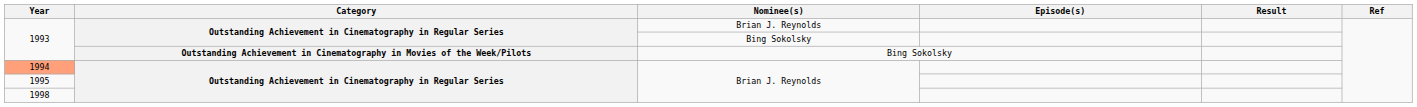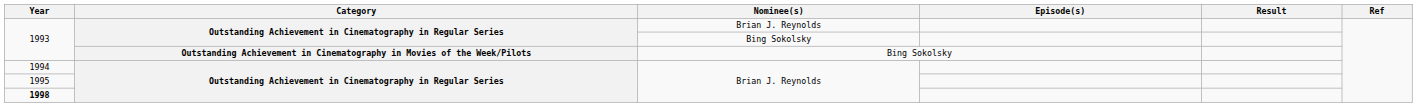(40, 67) lightsalmon background -> (40, 67) no background
(40, 95) normal -> (40, 95) bold
